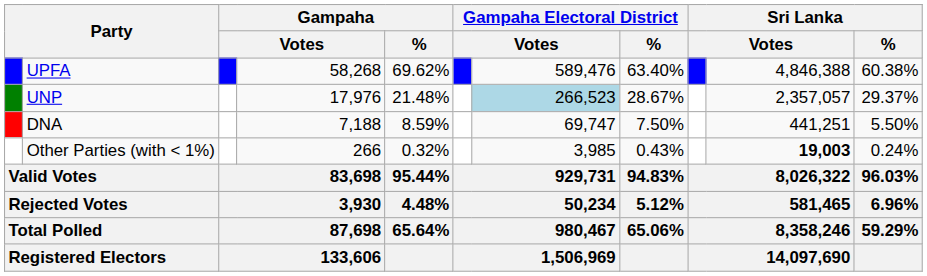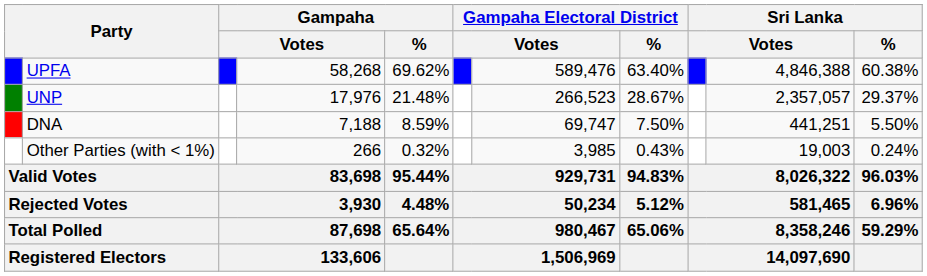(585, 97) lightblue background -> (585, 97) no background
(825, 151) bold -> (825, 151) normal
